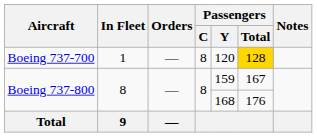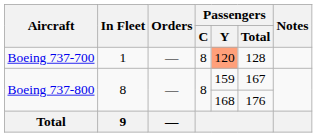(225, 57) no background -> (225, 57) lightsalmon background
(256, 57) gold background -> (256, 57) no background
